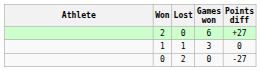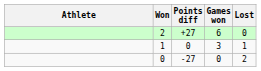columns swapped: (183, 16) <-> (239, 16)
